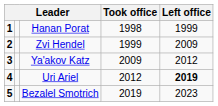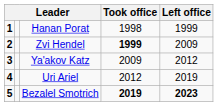(130, 45) normal -> (130, 45) bold
(186, 77) bold -> (186, 77) normal
(130, 93) normal -> (130, 93) bold
(186, 93) normal -> (186, 93) bold
